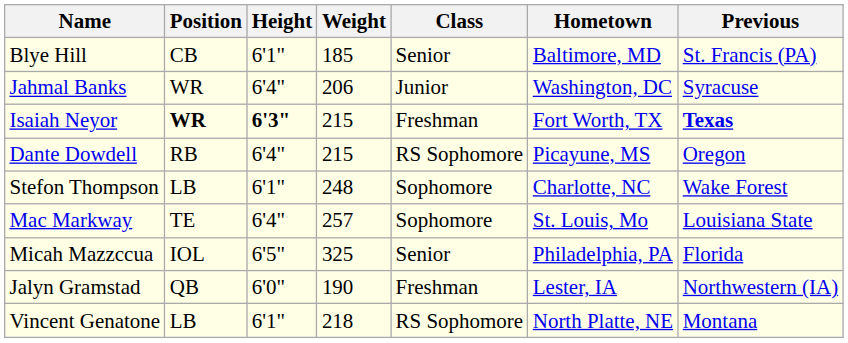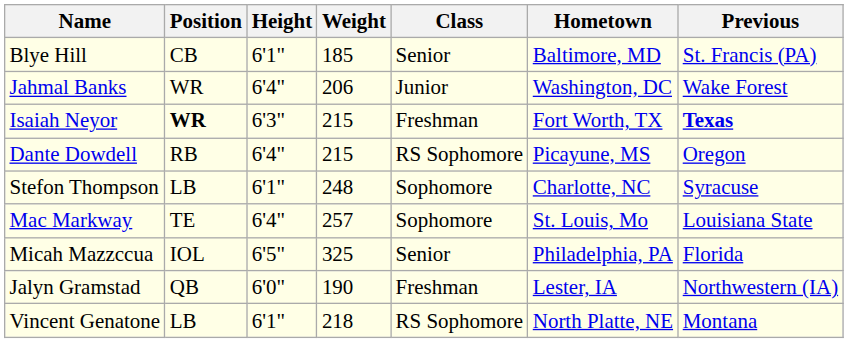(721, 87) Syracuse -> (735, 87) Wake Forest
(271, 120) bold -> (268, 120) normal
(735, 187) Wake Forest -> (721, 187) Syracuse
